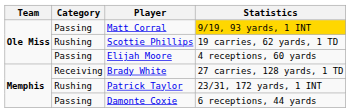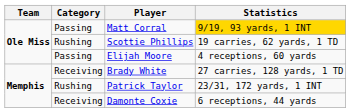(73, 100) Passing -> (78, 100) Receiving
